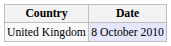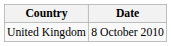(128, 32) lavender background -> (128, 32) no background
